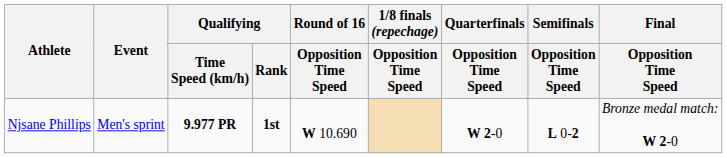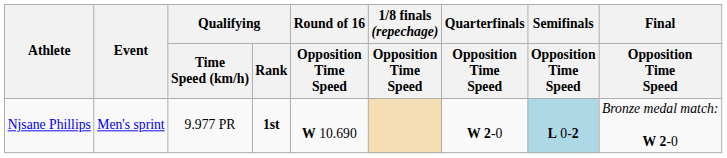(210, 125) bold -> (210, 125) normal
(563, 133) no background -> (563, 133) lightblue background
